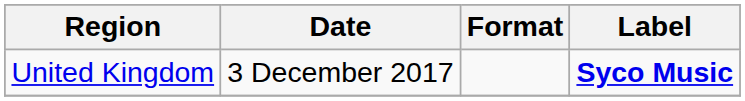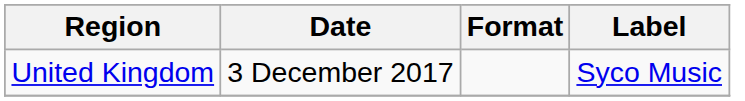(655, 72) bold -> (649, 72) normal
